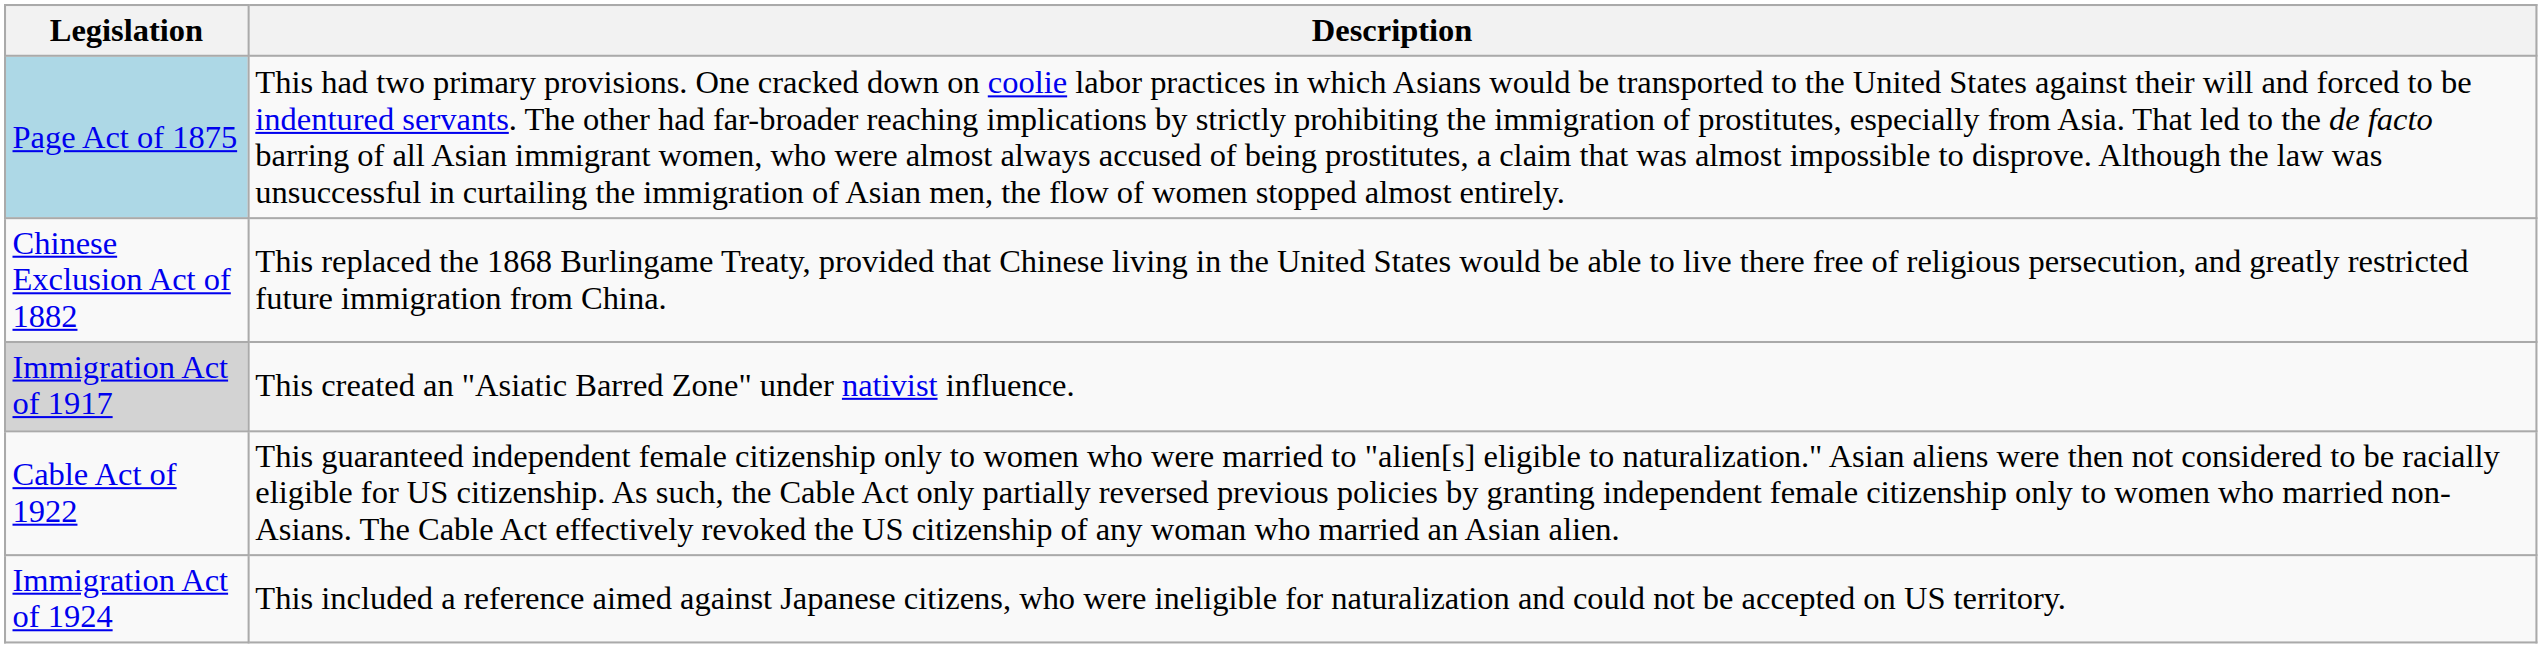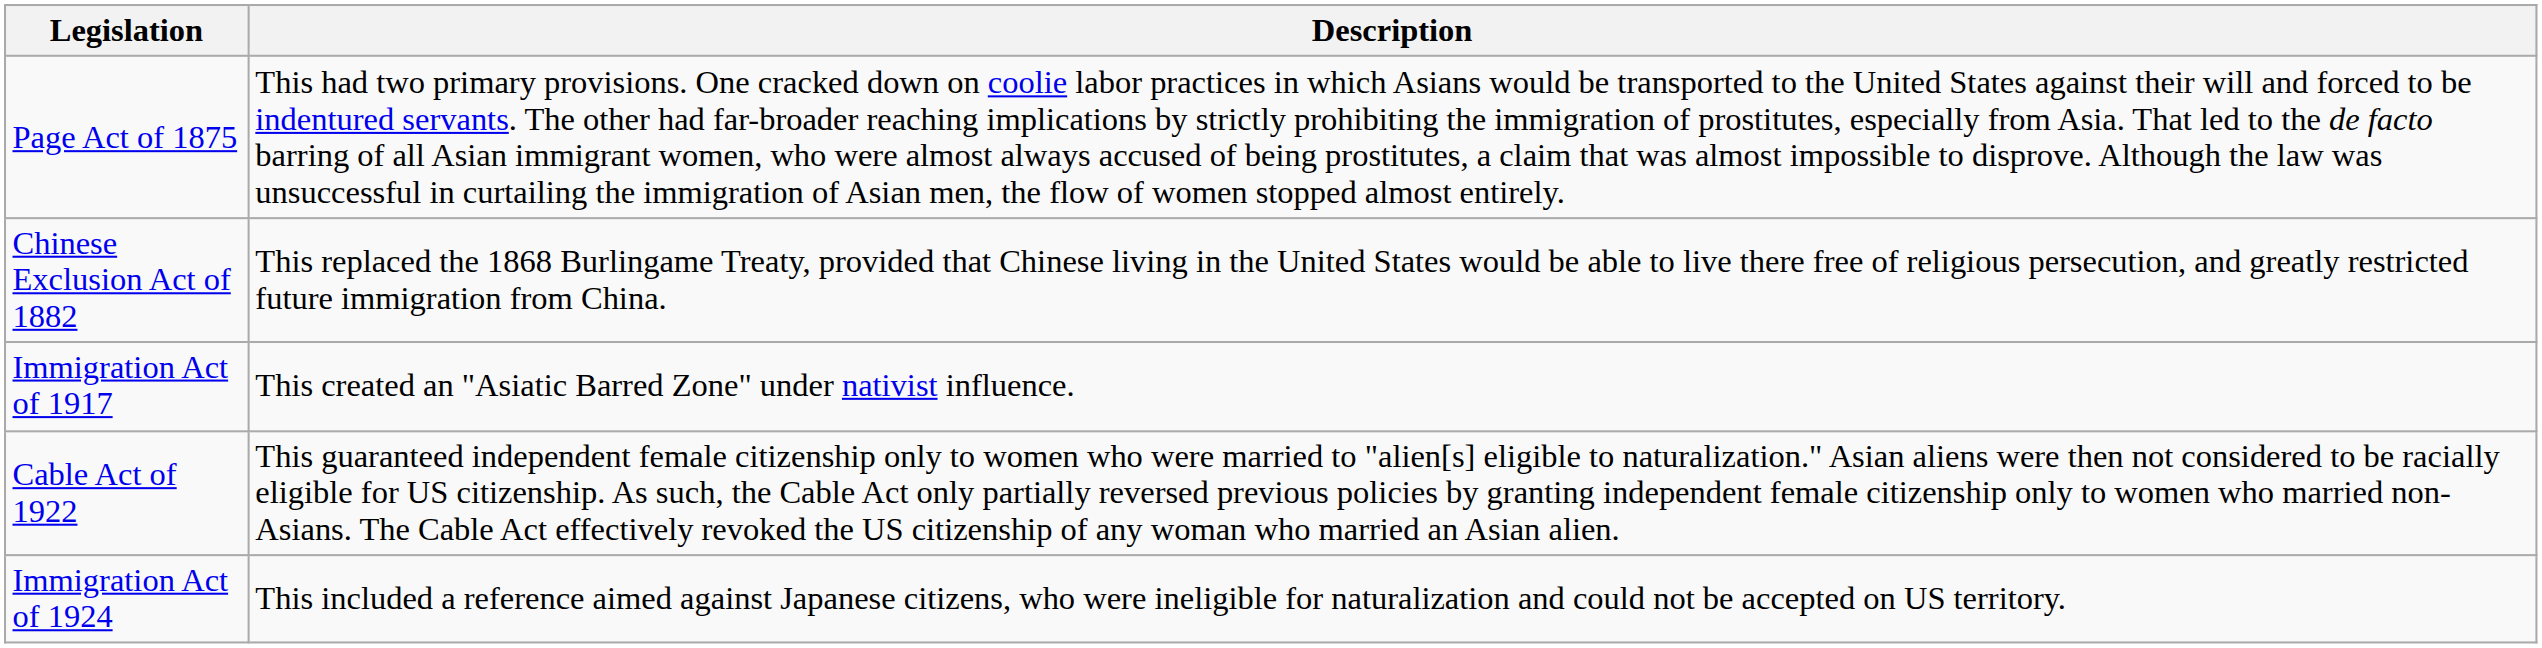(125, 136) lightblue background -> (125, 136) no background
(120, 385) lightgrey background -> (120, 385) no background
